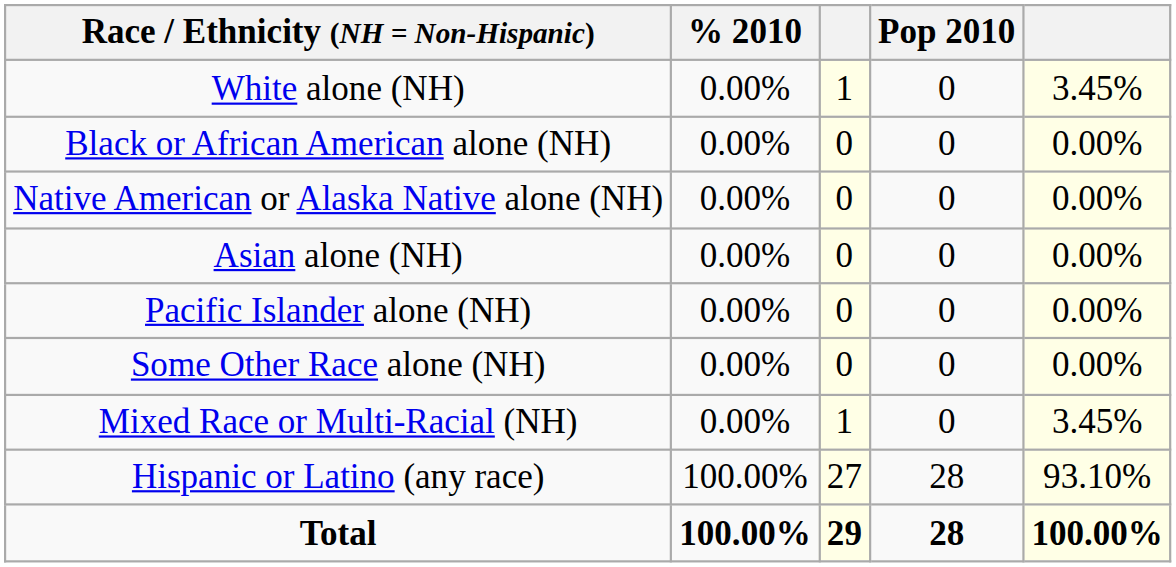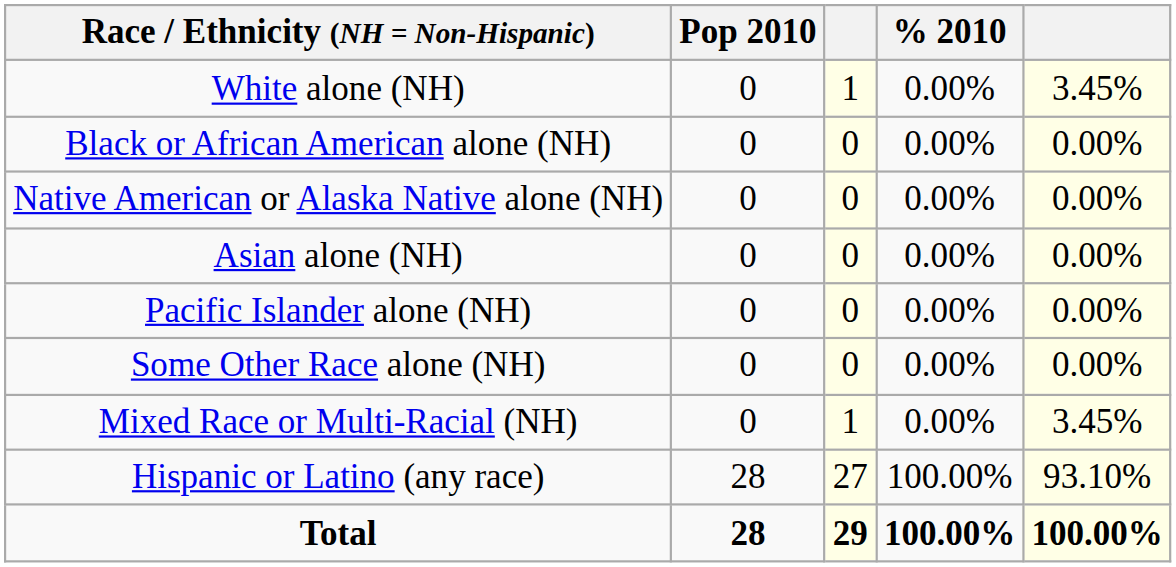columns swapped: (947, 32) <-> (745, 32)
